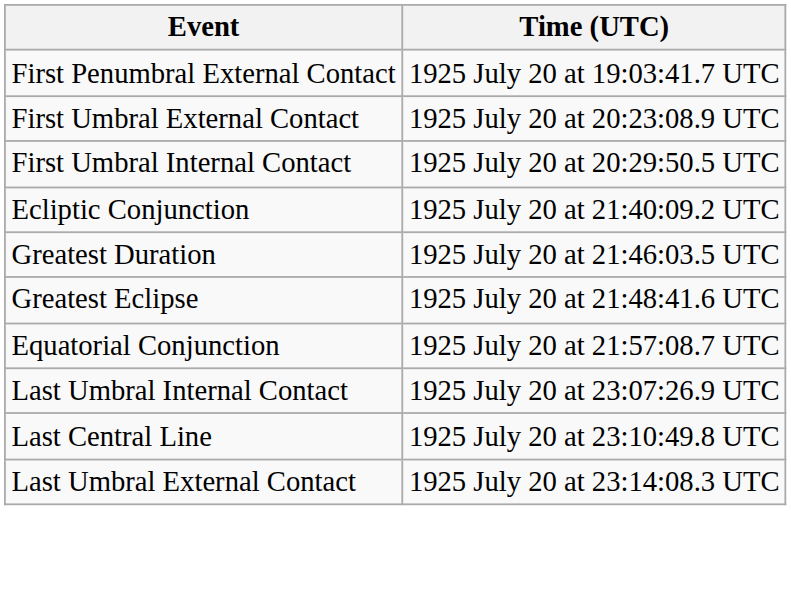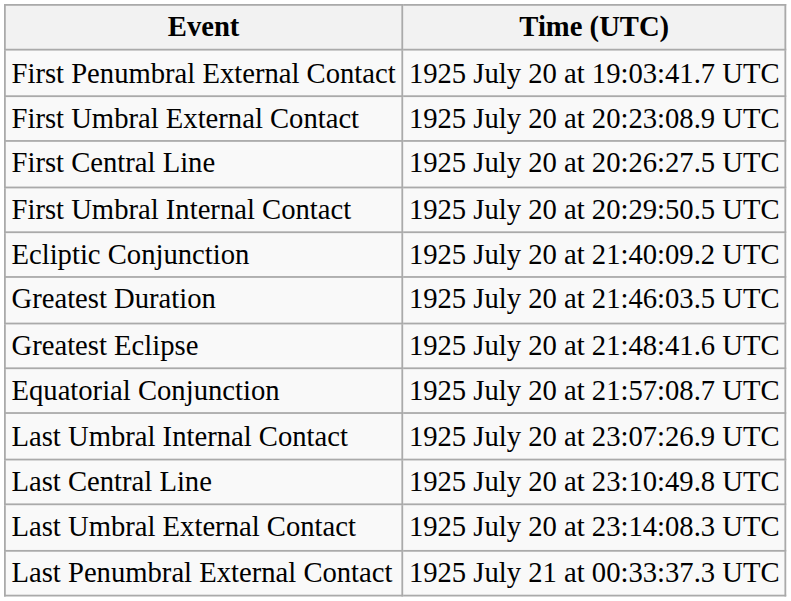+ row: (113, 163)
+ row: (202, 572)
